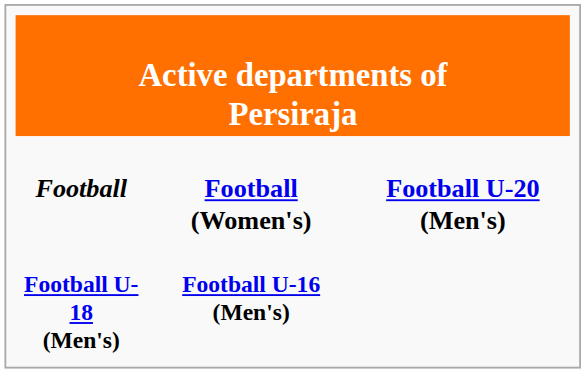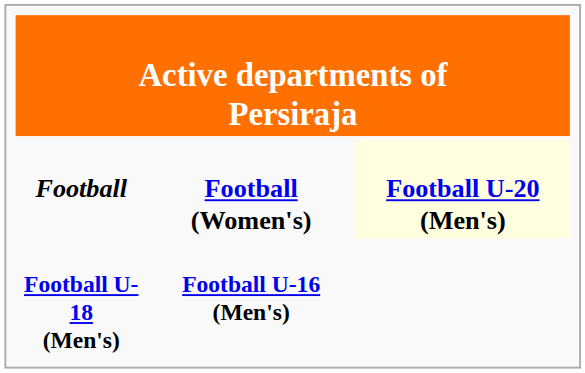(463, 204) no background -> (463, 204) lightyellow background
